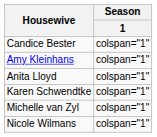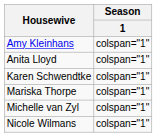- row: (41, 44)
+ row: (42, 92)
